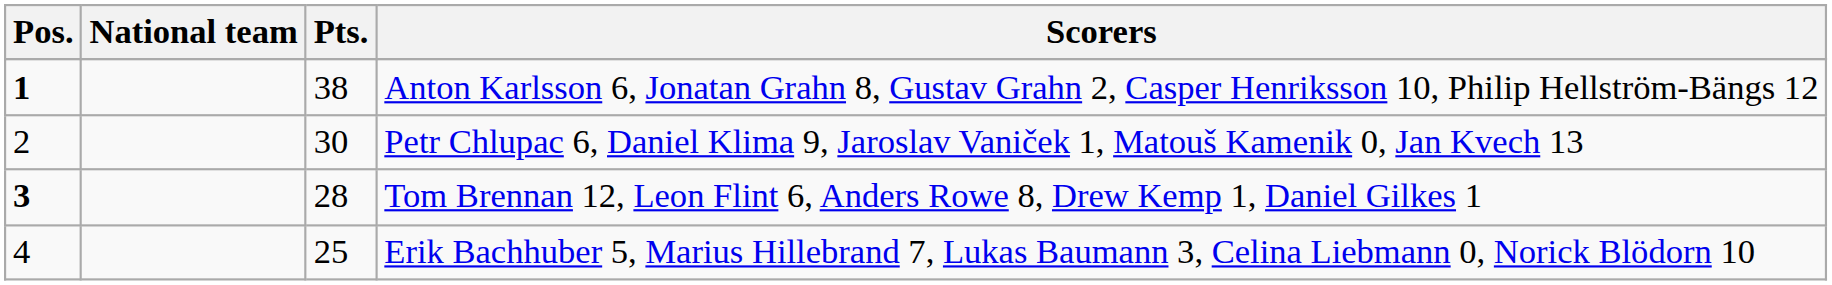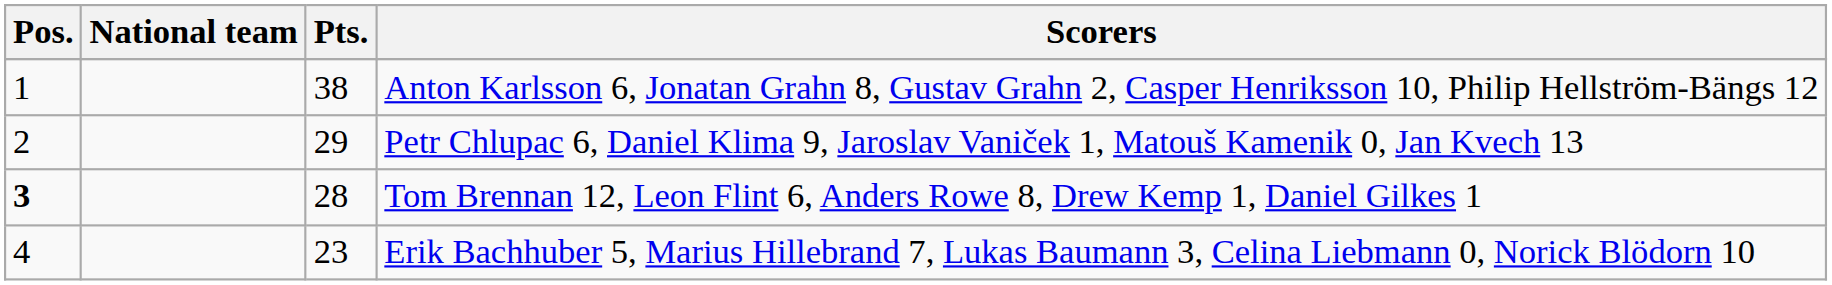(22, 86) bold -> (22, 86) normal
(331, 141) 30 -> (331, 141) 29
(331, 251) 25 -> (331, 251) 23
